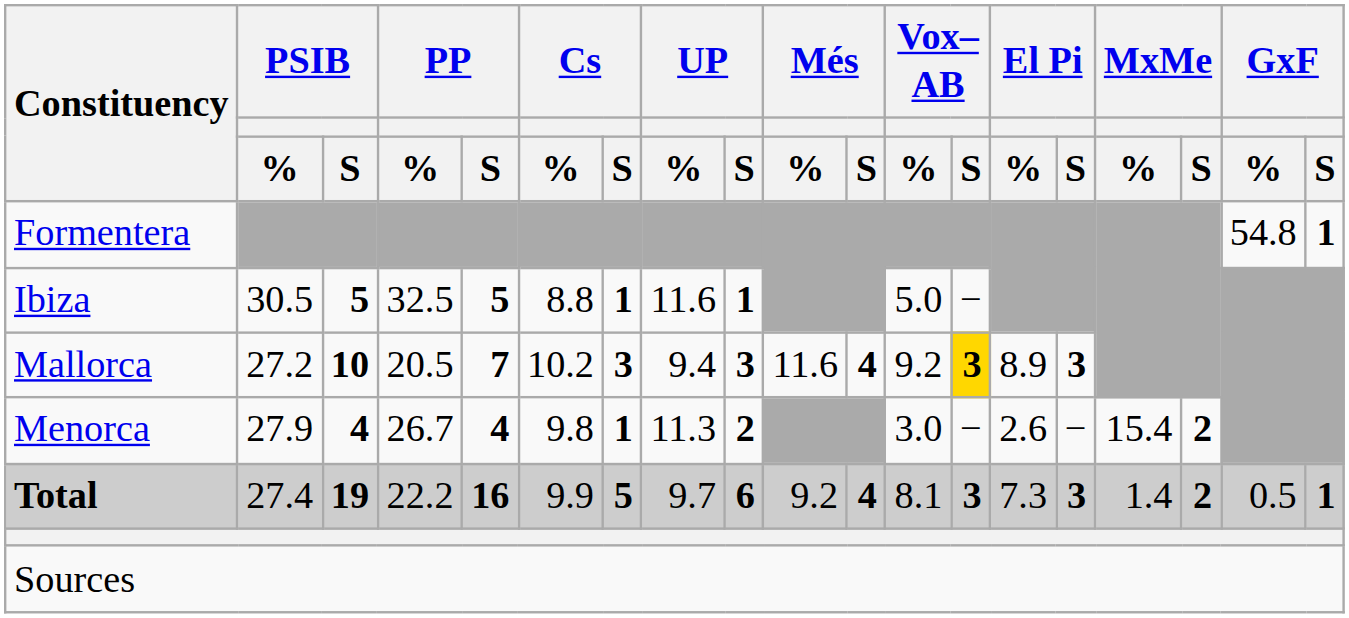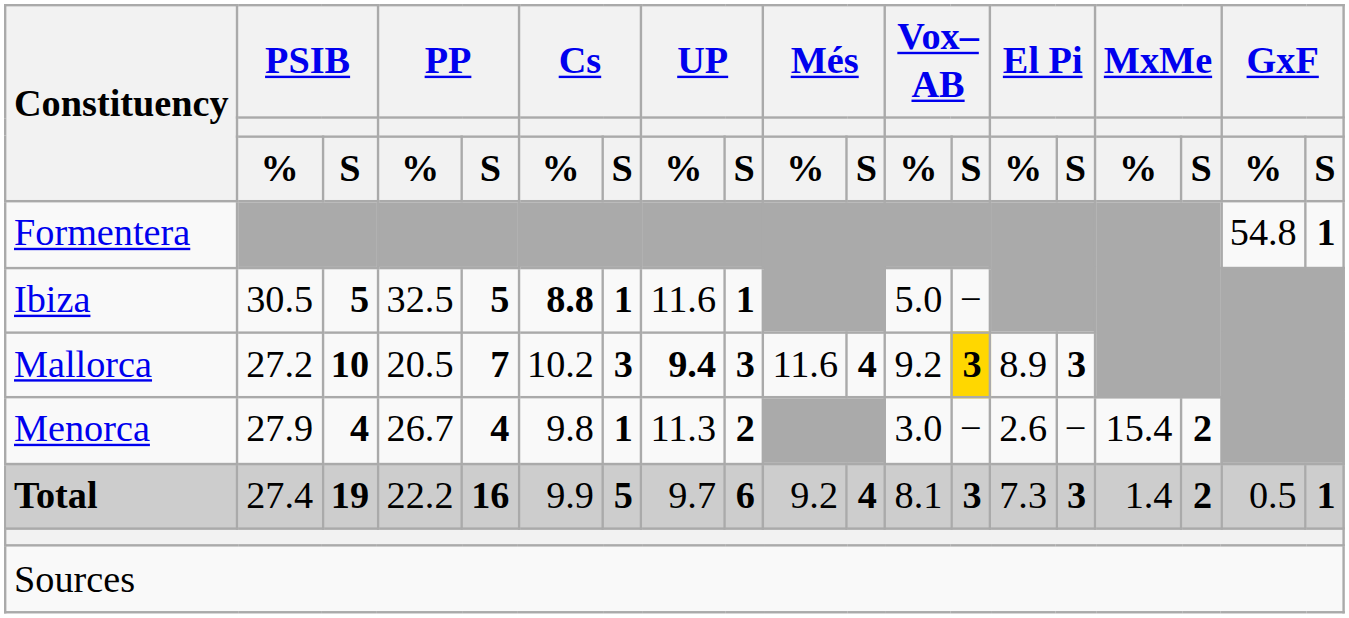(570, 298) normal -> (570, 298) bold
(692, 364) normal -> (692, 364) bold
